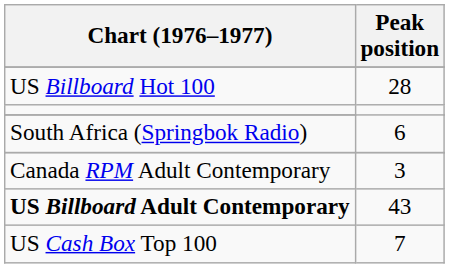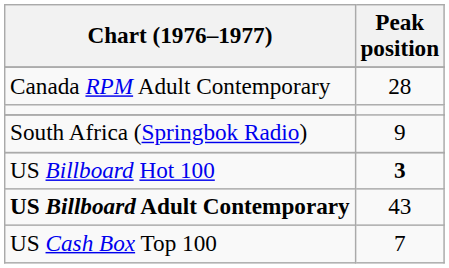(112, 85) US Billboard Hot 100 -> (170, 85) Canada RPM Adult Contemporary
(400, 133) 6 -> (400, 133) 9
(170, 170) Canada RPM Adult Contemporary -> (112, 170) US Billboard Hot 100
(400, 170) normal -> (400, 170) bold
